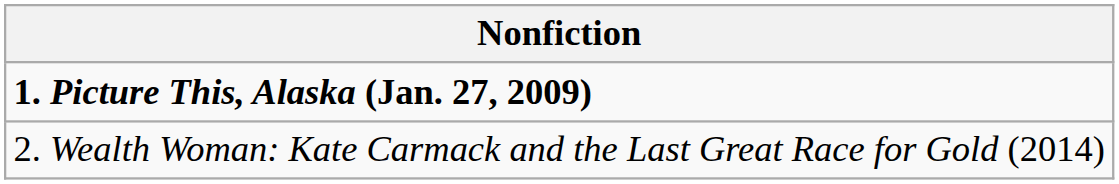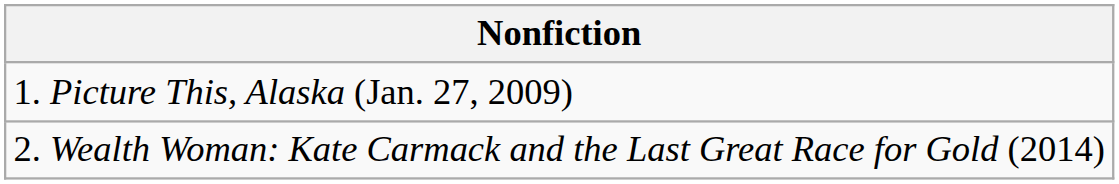(303, 91) bold -> (293, 91) normal
